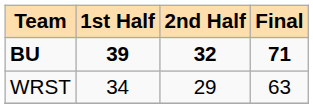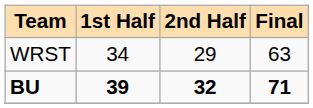rows swapped: (40, 86) <-> (25, 54)
